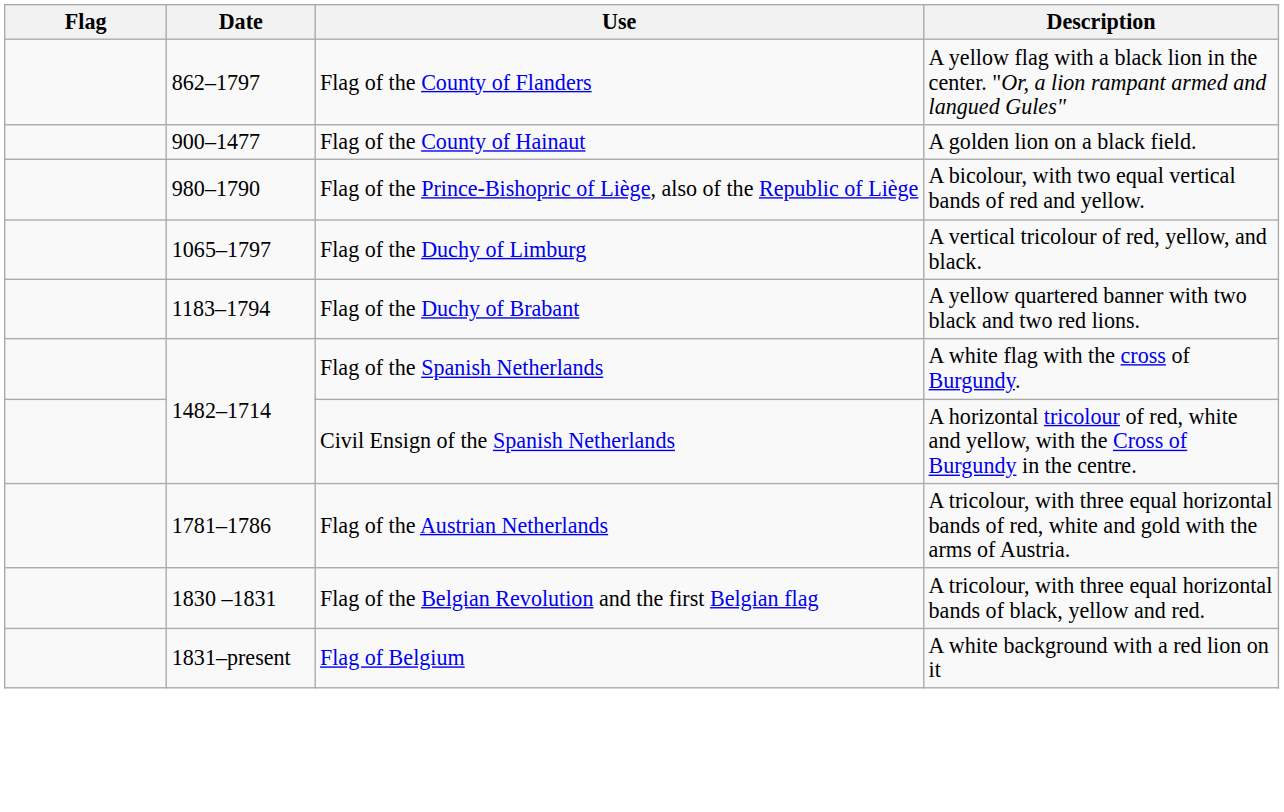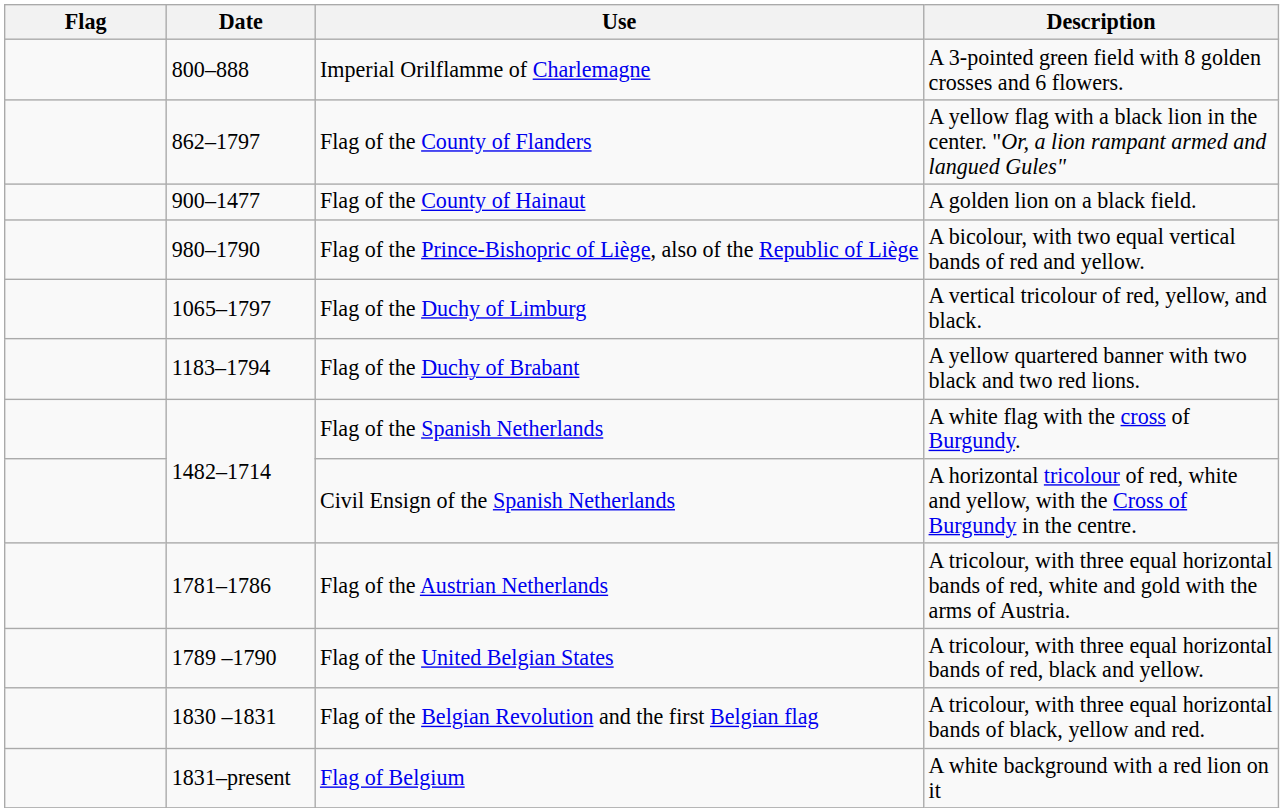+ row: (485, 69)
+ row: (467, 657)
